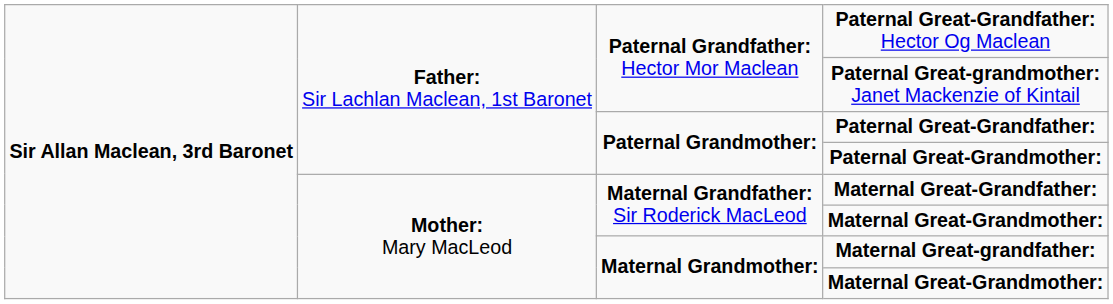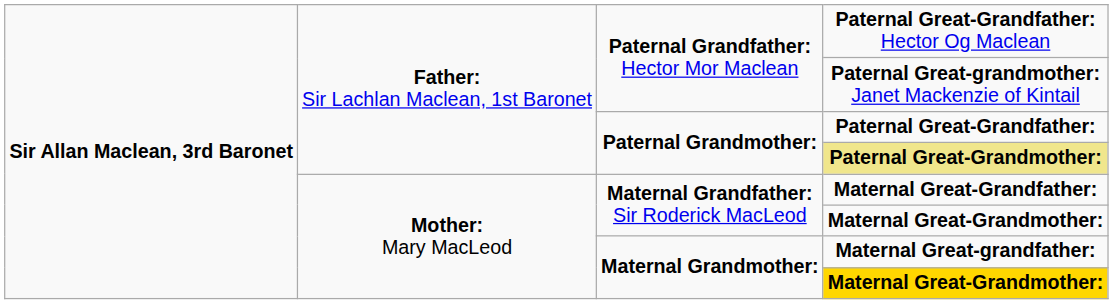(966, 158) no background -> (966, 158) khaki background
(966, 282) no background -> (966, 282) gold background
